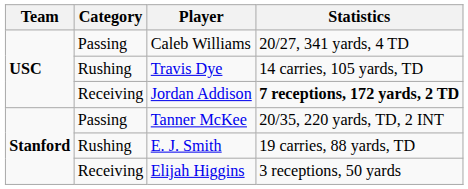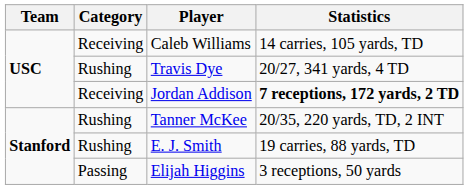(102, 43) Passing -> (111, 43) Receiving
(334, 43) 20/27, 341 yards, 4 TD -> (341, 43) 14 carries, 105 yards, TD
(341, 68) 14 carries, 105 yards, TD -> (334, 68) 20/27, 341 yards, 4 TD
(102, 119) Passing -> (105, 119) Rushing
(111, 171) Receiving -> (102, 171) Passing
